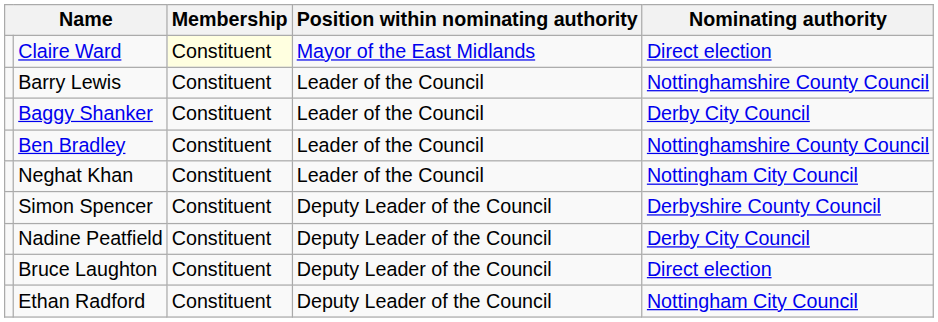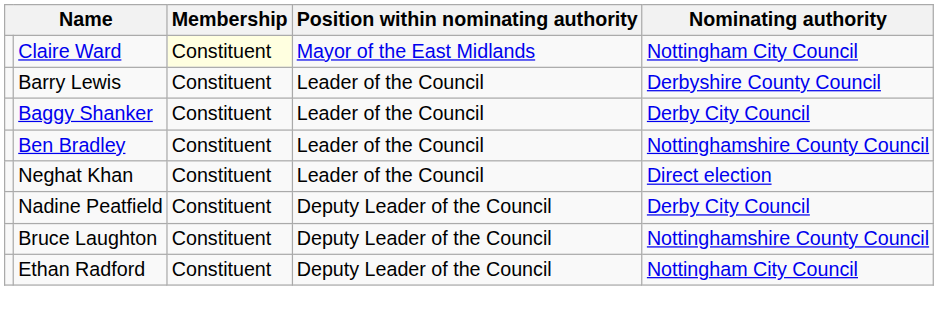(709, 51) Direct election -> (752, 51) Nottingham City Council
(788, 82) Nottinghamshire County Council -> (764, 82) Derbyshire County Council
(752, 176) Nottingham City Council -> (709, 176) Direct election
- row: (85, 207)
(709, 269) Direct election -> (788, 238) Nottinghamshire County Council
